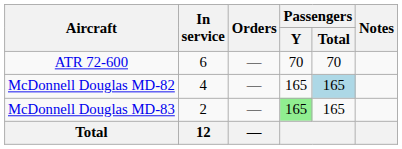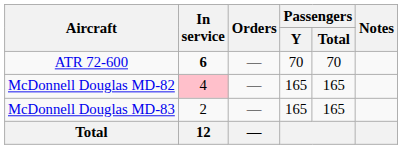(203, 62) normal -> (203, 62) bold
(203, 86) no background -> (203, 86) pink background
(334, 86) lightblue background -> (334, 86) no background
(296, 109) lightgreen background -> (296, 109) no background
